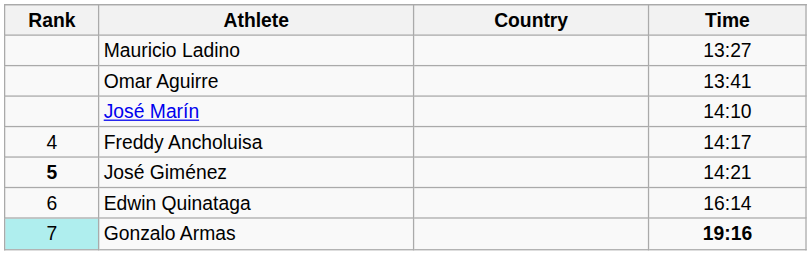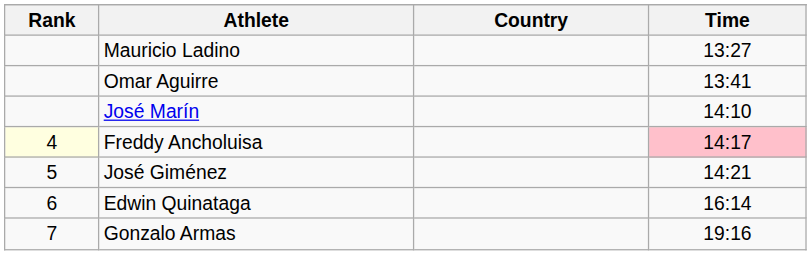(52, 142) no background -> (52, 142) lightyellow background
(727, 142) no background -> (727, 142) pink background
(52, 173) bold -> (52, 173) normal
(52, 234) paleturquoise background -> (52, 234) no background
(727, 234) bold -> (727, 234) normal
